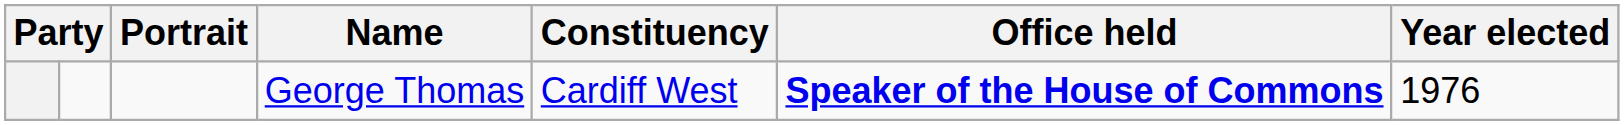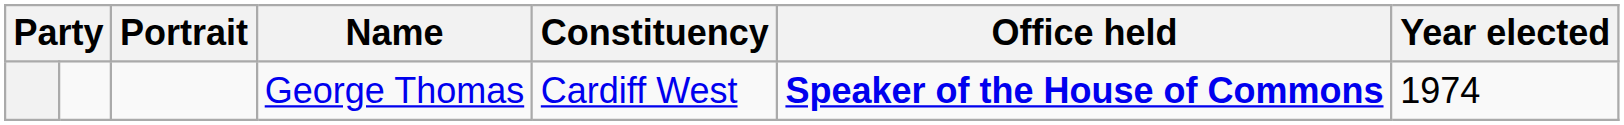(1440, 90) 1976 -> (1440, 90) 1974
